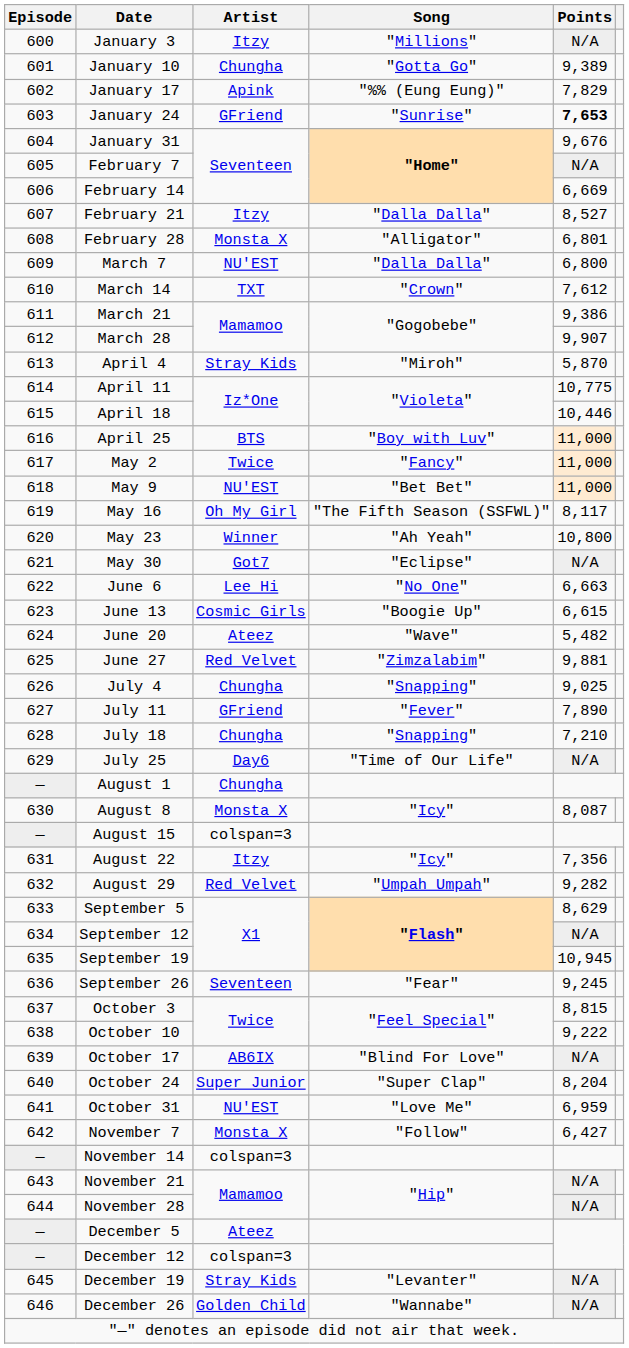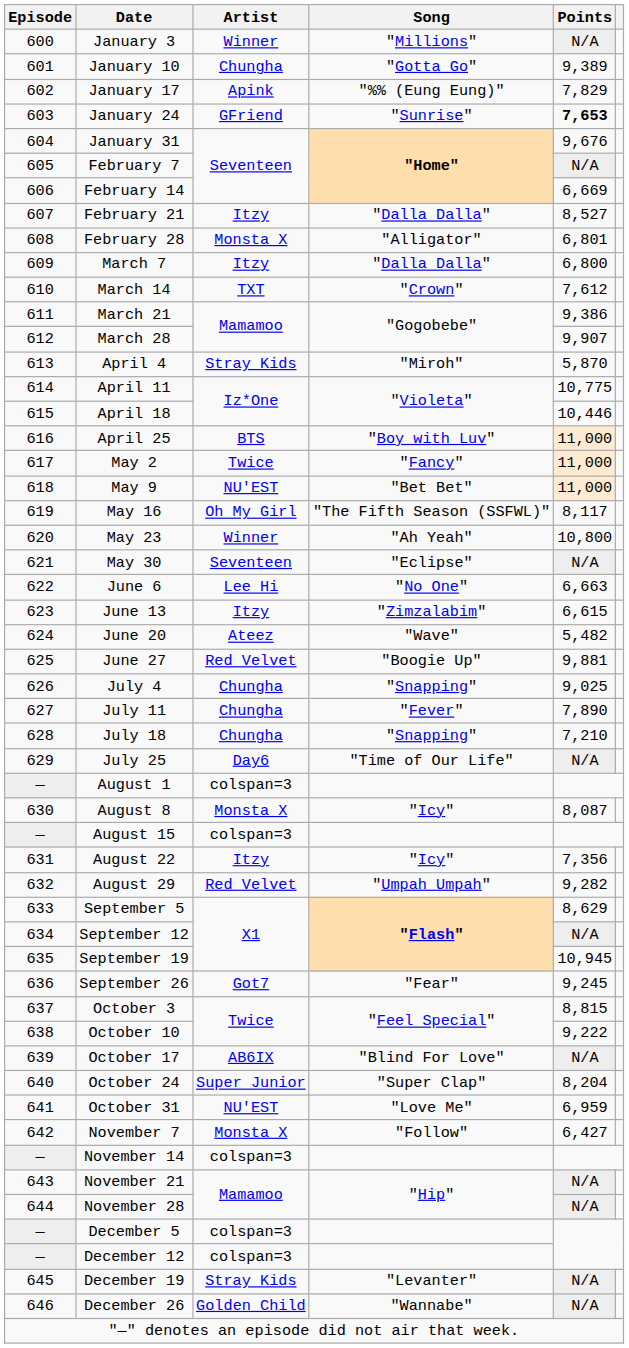(251, 42) Itzy -> (251, 42) Winner
(251, 265) NU'EST -> (251, 265) Itzy
(251, 562) Got7 -> (251, 562) Seventeen
(251, 612) Cosmic Girls -> (251, 612) Itzy
(432, 612) "Boogie Up" -> (432, 612) "Zimzalabim"
(432, 662) "Zimzalabim" -> (432, 662) "Boogie Up"
(251, 711) GFriend -> (251, 711) Chungha
(251, 785) Chungha -> (251, 785) colspan=3
(251, 984) Seventeen -> (251, 984) Got7
(251, 1232) Ateez -> (251, 1232) colspan=3
